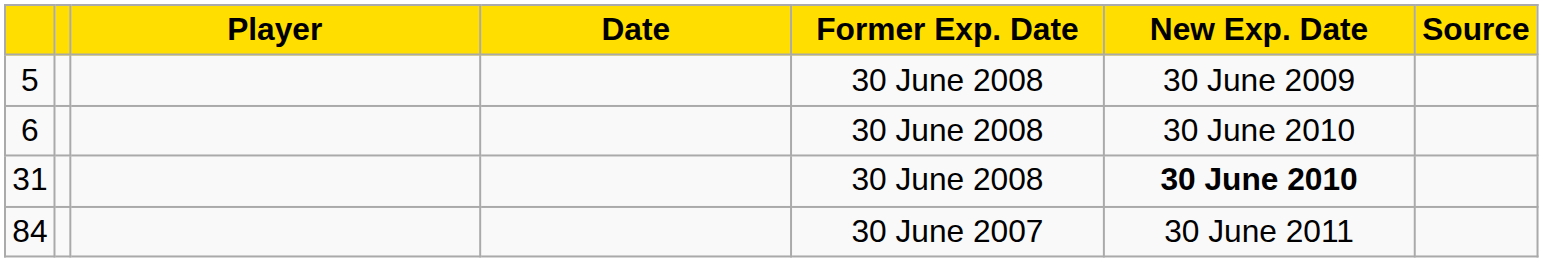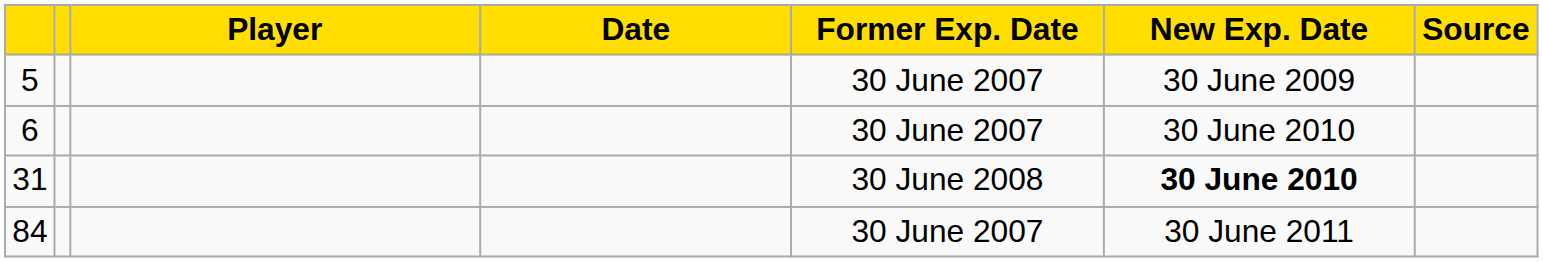(947, 79) 30 June 2008 -> (947, 79) 30 June 2007
(947, 130) 30 June 2008 -> (947, 130) 30 June 2007
